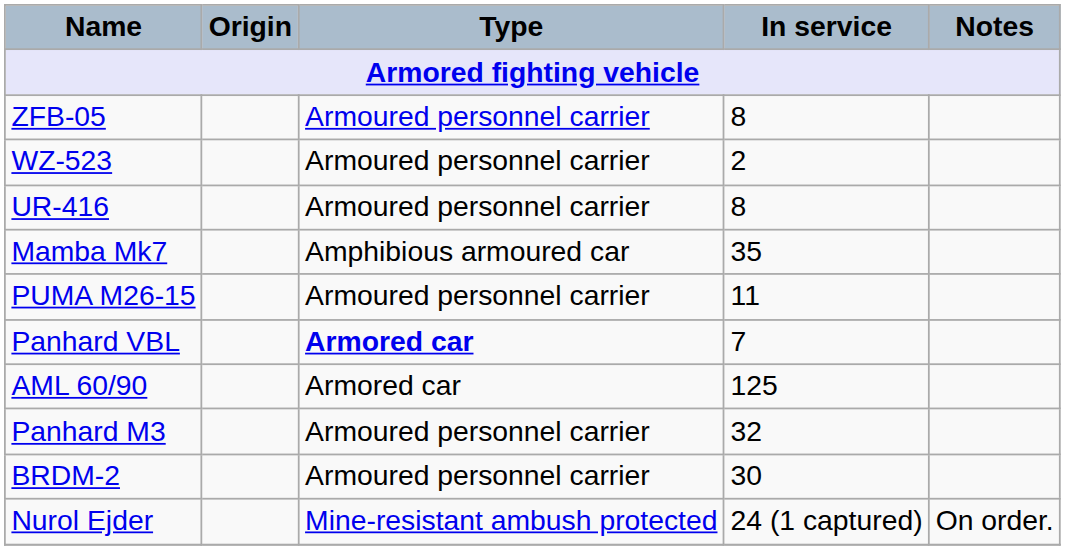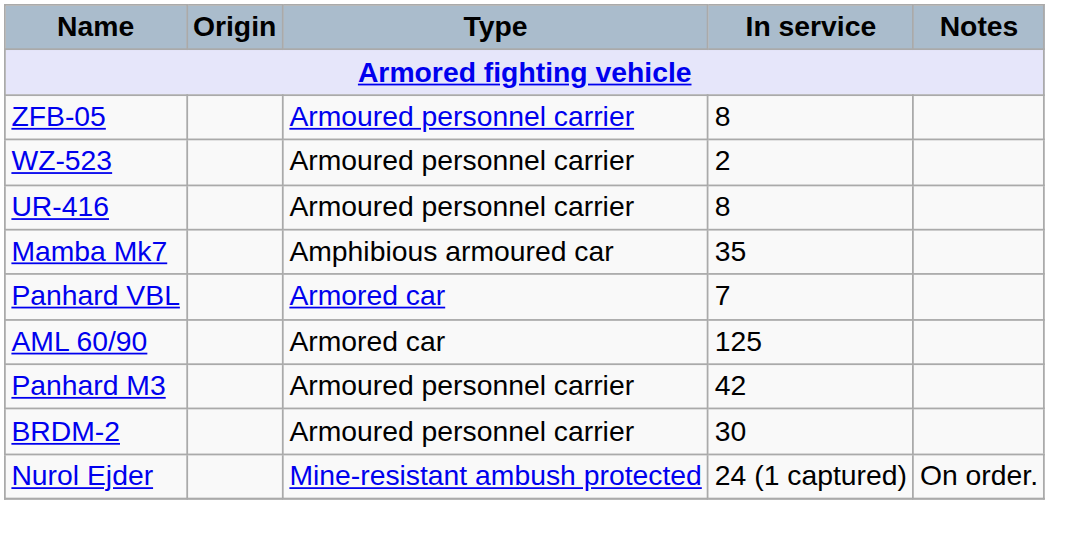- row: (103, 296)
(389, 341) bold -> (367, 296) normal
(746, 431) 32 -> (731, 386) 42
